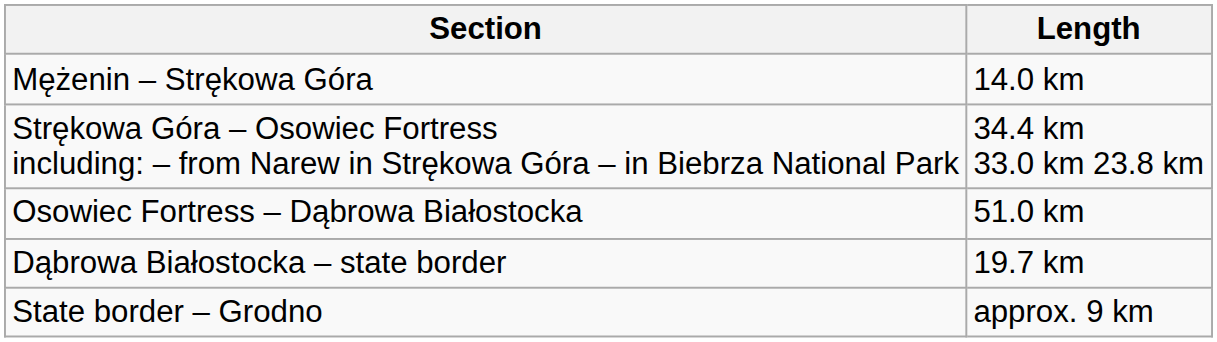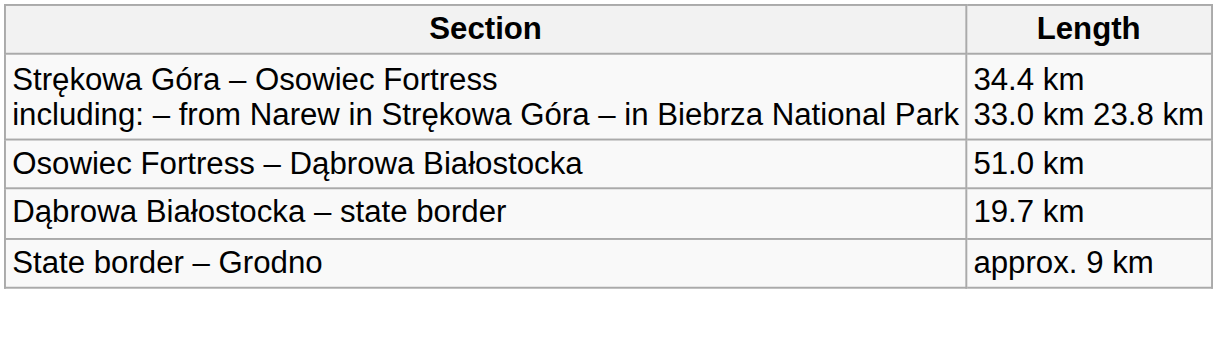- row: (193, 78)
